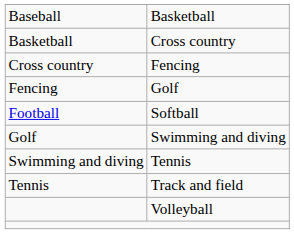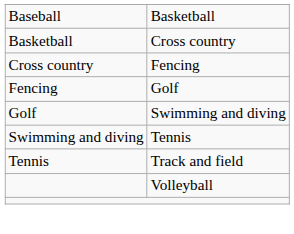- row: (175, 112)
